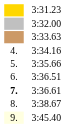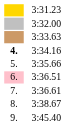(14, 50) normal -> (14, 50) bold
(14, 77) no background -> (14, 77) pink background
(14, 91) bold -> (14, 91) normal
(14, 117) lightyellow background -> (14, 117) no background
